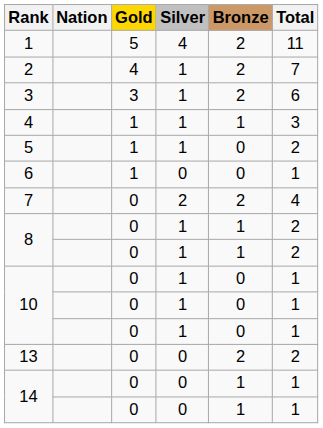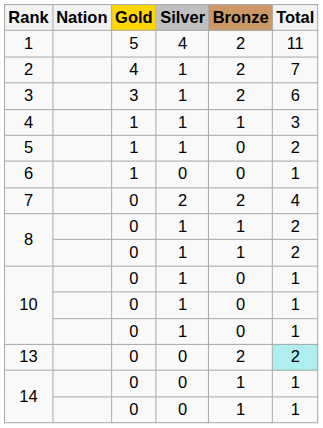(295, 357) no background -> (295, 357) paleturquoise background
